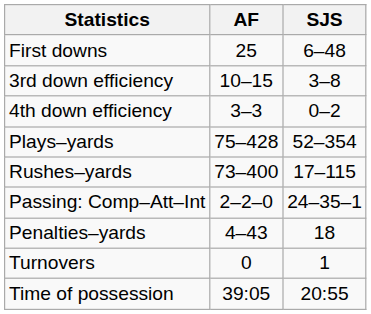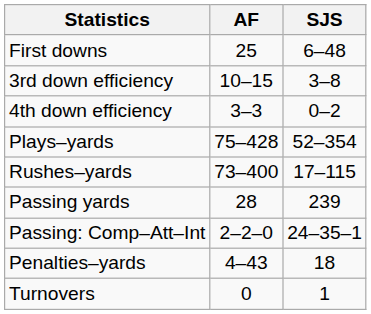+ row: (69, 202)
- row: (91, 293)
